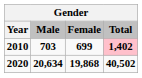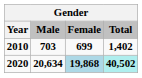(121, 47) pink background -> (121, 47) no background
(84, 64) no background -> (84, 64) lightblue background
(121, 64) no background -> (121, 64) paleturquoise background
